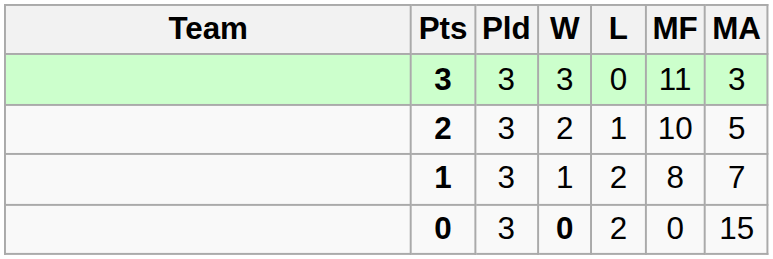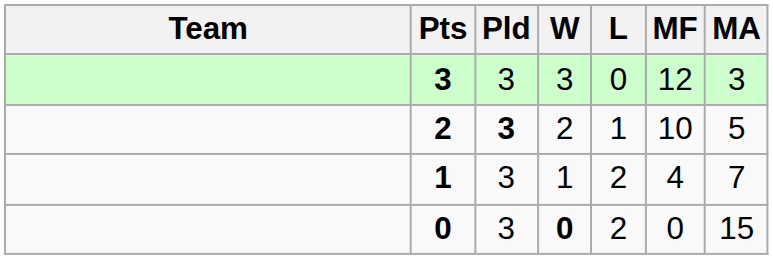(675, 79) 11 -> (675, 79) 12
(506, 128) normal -> (506, 128) bold
(675, 178) 8 -> (675, 178) 4
